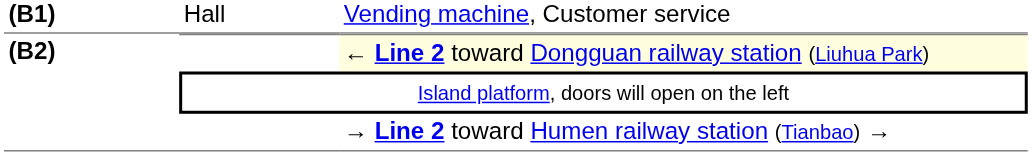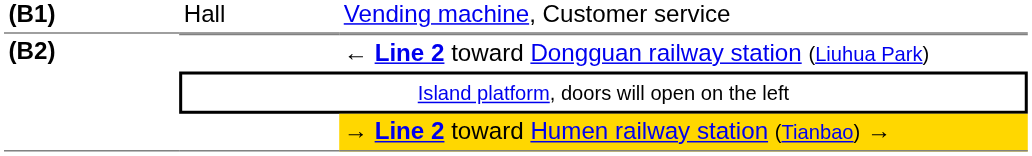(637, 53) lightyellow background -> (637, 53) no background
(617, 131) no background -> (617, 131) gold background
